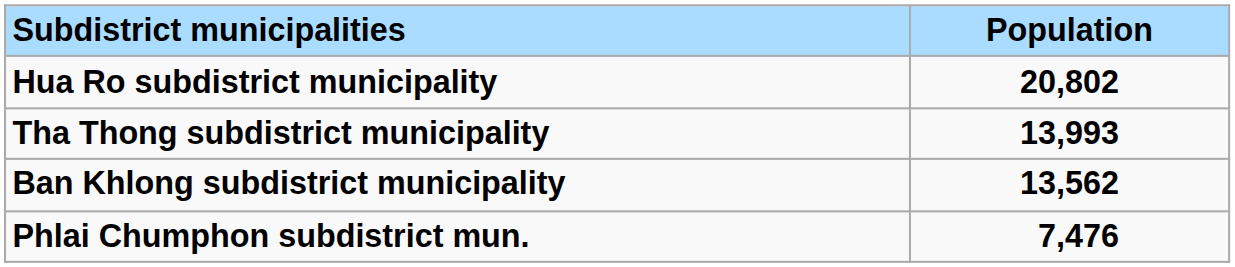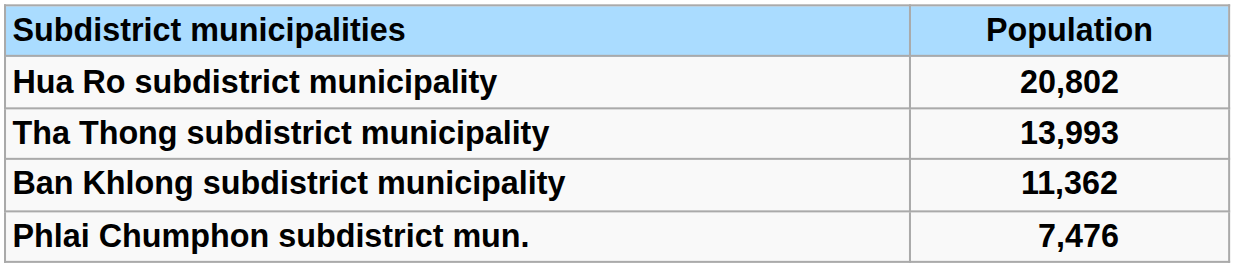(1069, 184) 13,562 -> (1069, 184) 11,362
